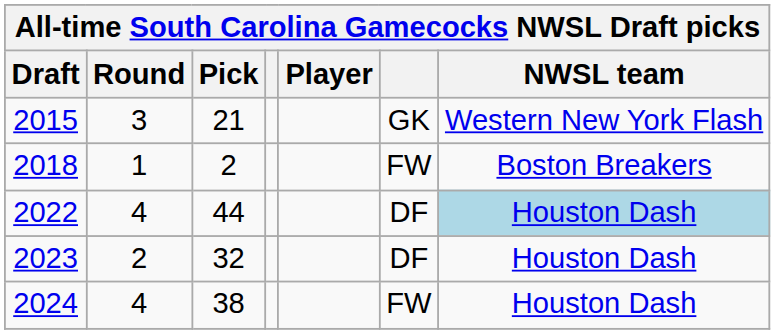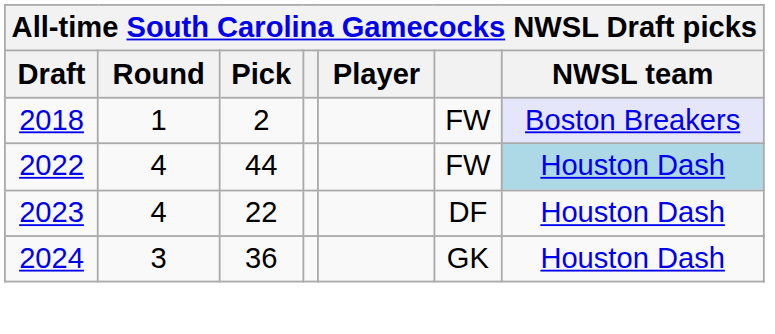- row: (46, 119)
(604, 166) no background -> (633, 119) lavender background
(409, 212) DF -> (468, 166) FW
(139, 258) 2 -> (159, 212) 4
(229, 258) 32 -> (261, 212) 22
(139, 304) 4 -> (159, 258) 3
(229, 304) 38 -> (261, 258) 36
(409, 304) FW -> (468, 258) GK
